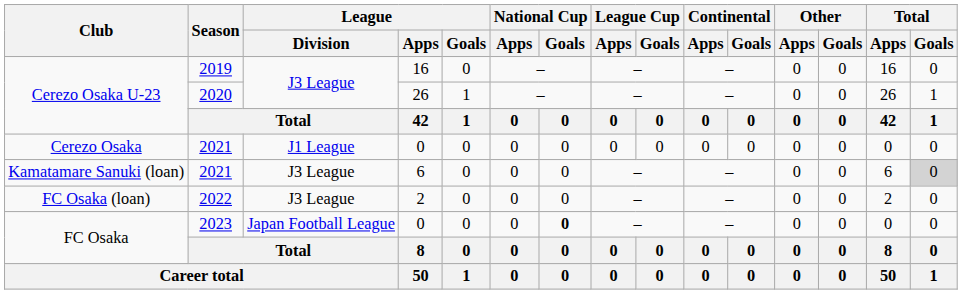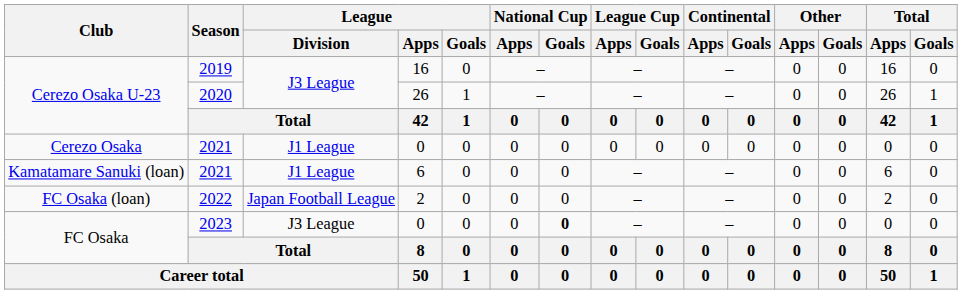(321, 172) J3 League -> (321, 172) J1 League
(934, 172) lightgrey background -> (934, 172) no background
(321, 198) J3 League -> (321, 198) Japan Football League
(321, 224) Japan Football League -> (321, 224) J3 League
